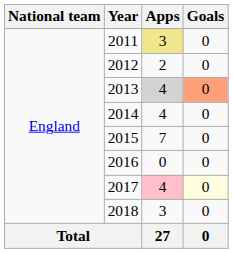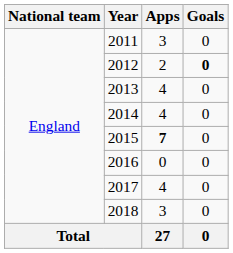(163, 41) khaki background -> (163, 41) no background
(205, 65) normal -> (205, 65) bold
(163, 89) lightgrey background -> (163, 89) no background
(205, 89) lightsalmon background -> (205, 89) no background
(163, 138) normal -> (163, 138) bold
(163, 187) pink background -> (163, 187) no background
(205, 187) lightyellow background -> (205, 187) no background
